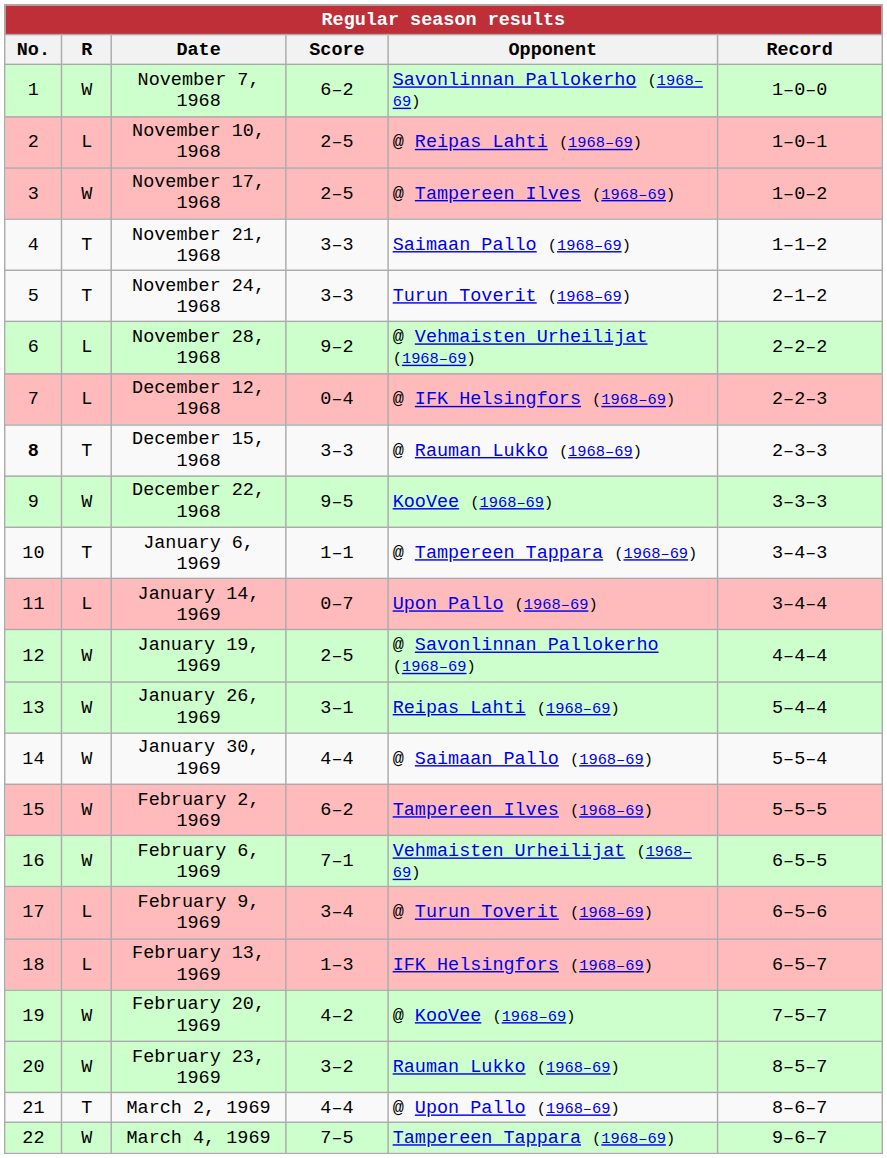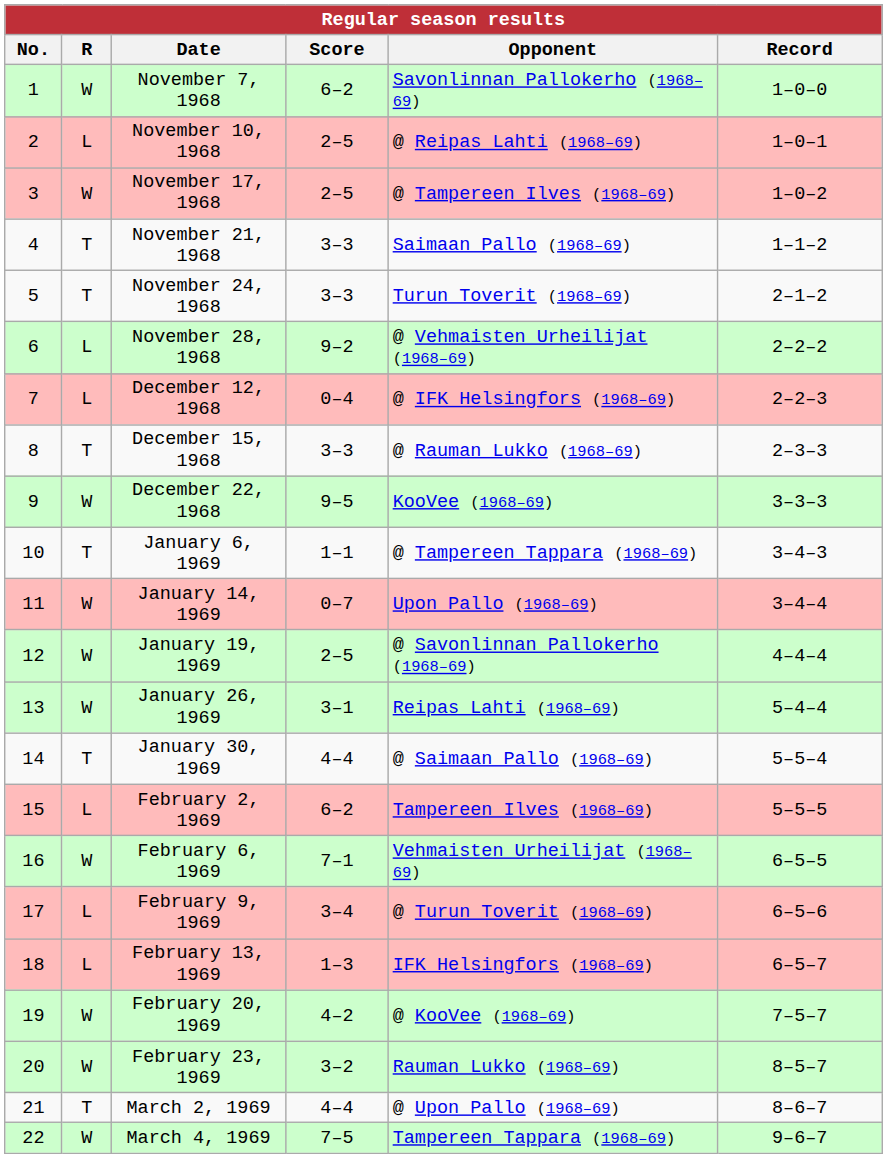(33, 450) bold -> (33, 450) normal
(87, 604) L -> (87, 604) W
(87, 759) W -> (87, 759) T
(87, 810) W -> (87, 810) L
